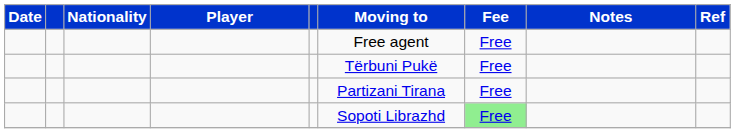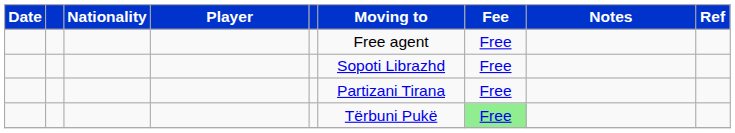(391, 66) Tërbuni Pukë -> (391, 66) Sopoti Librazhd
(391, 115) Sopoti Librazhd -> (391, 115) Tërbuni Pukë
